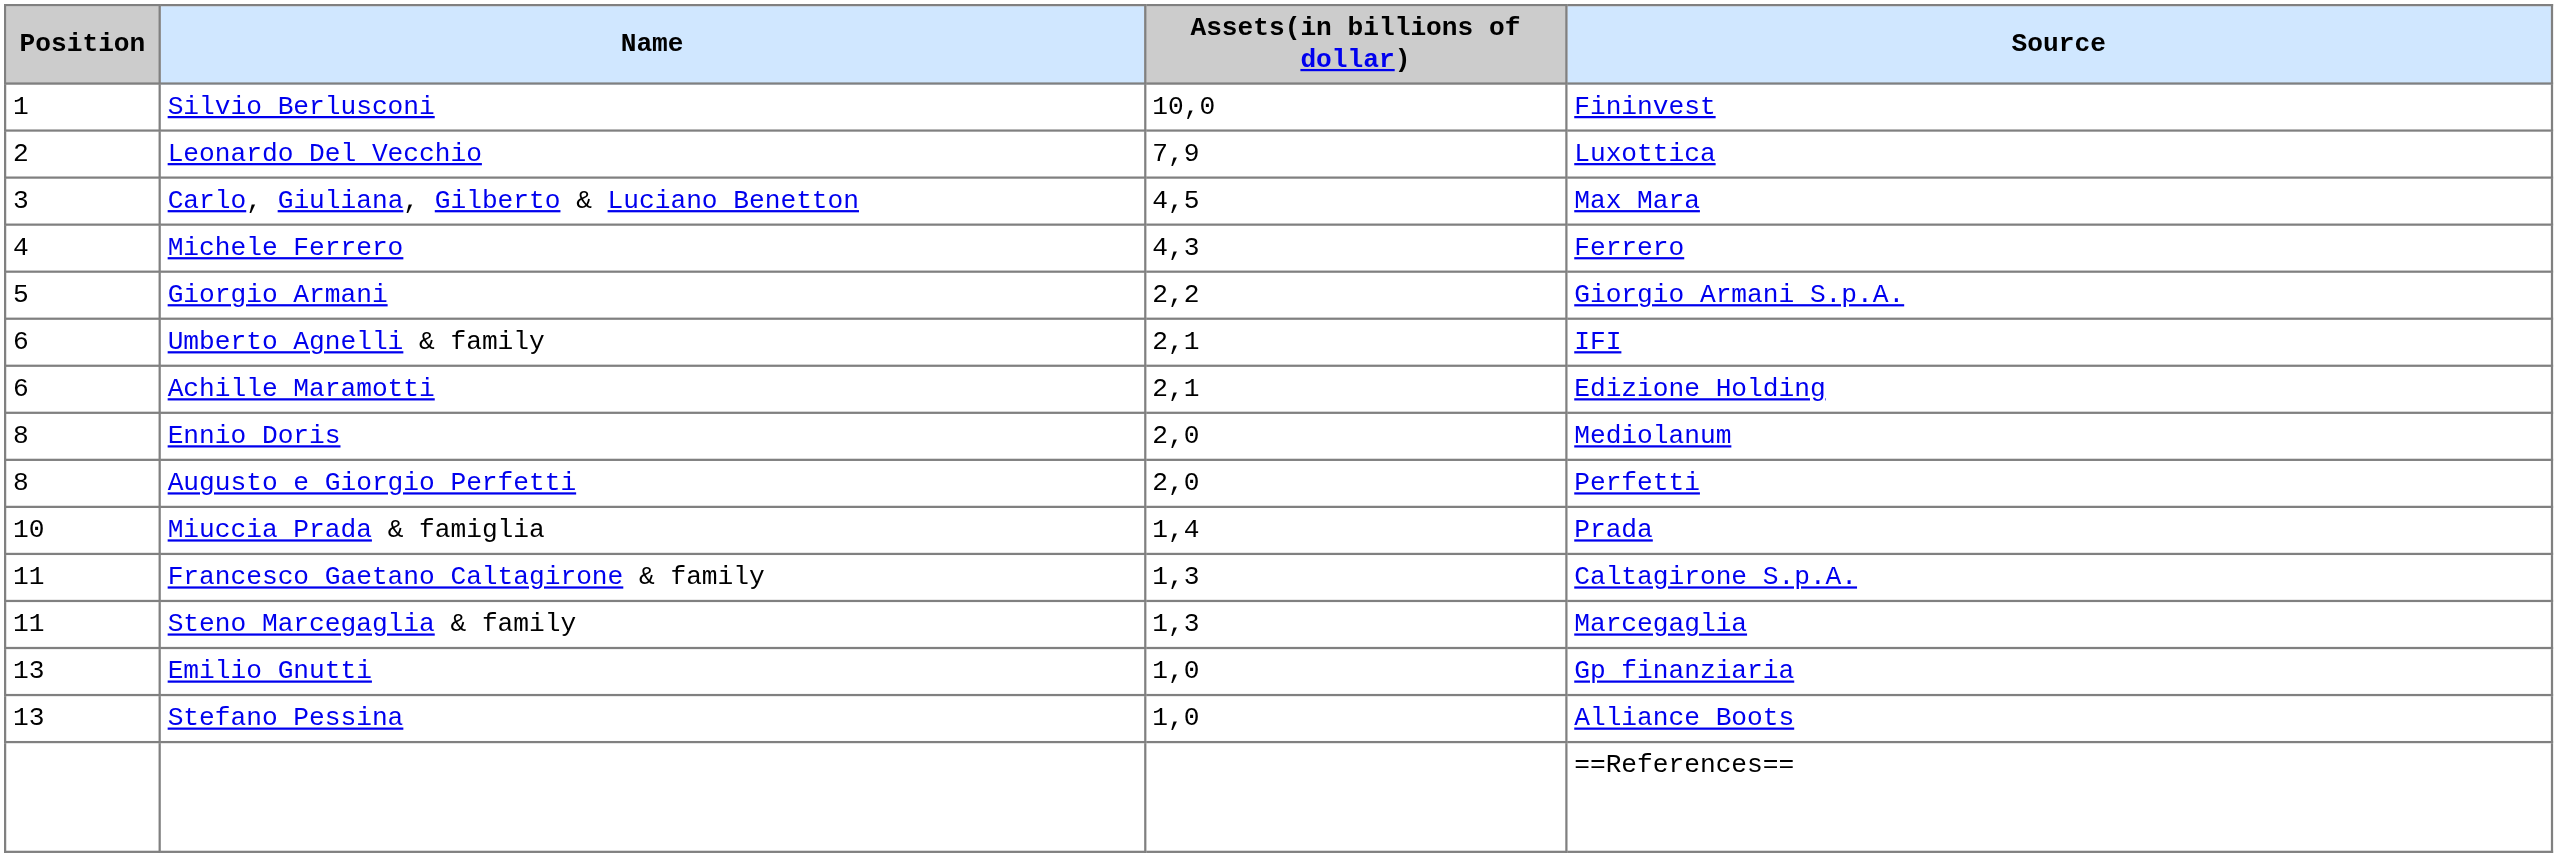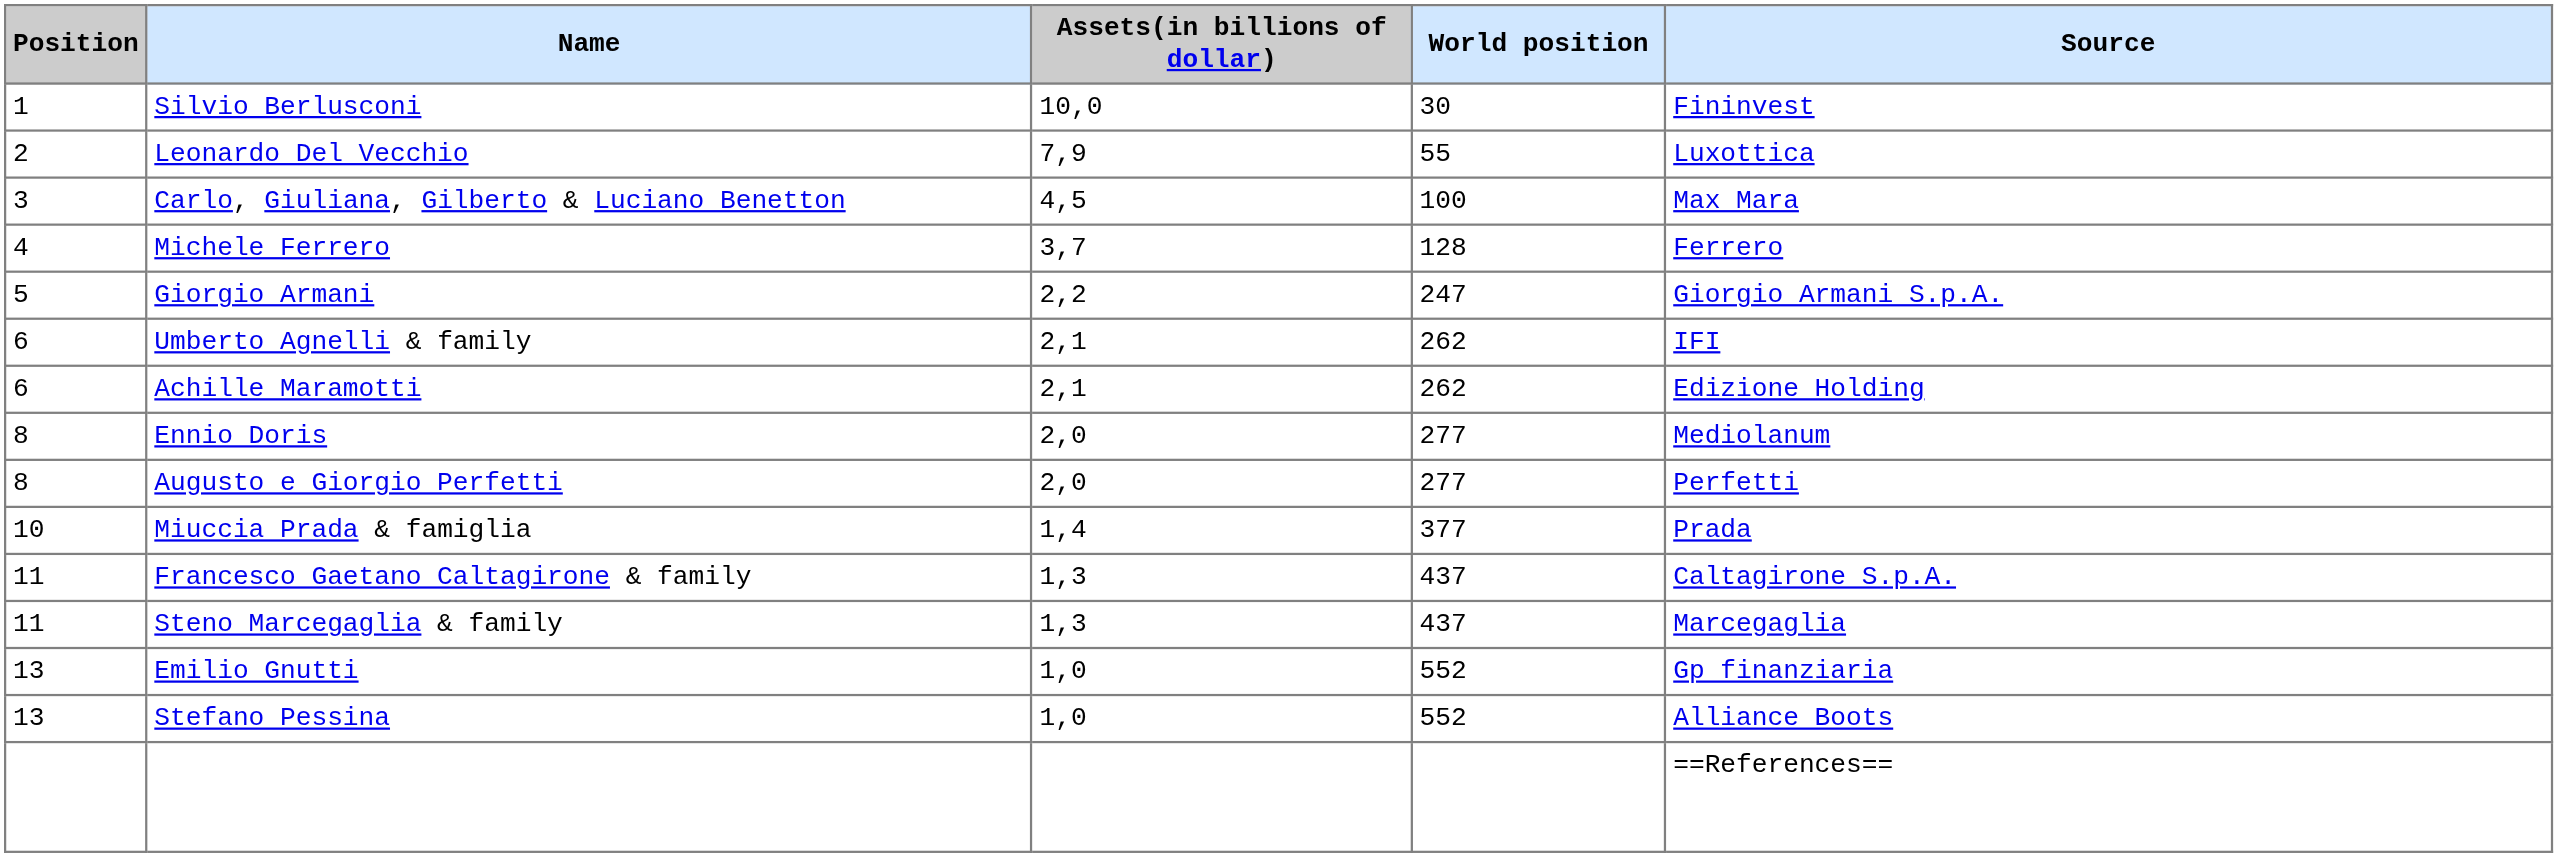+ column: (1539, 44)
(1176, 248) 4,3 -> (1063, 248) 3,7
